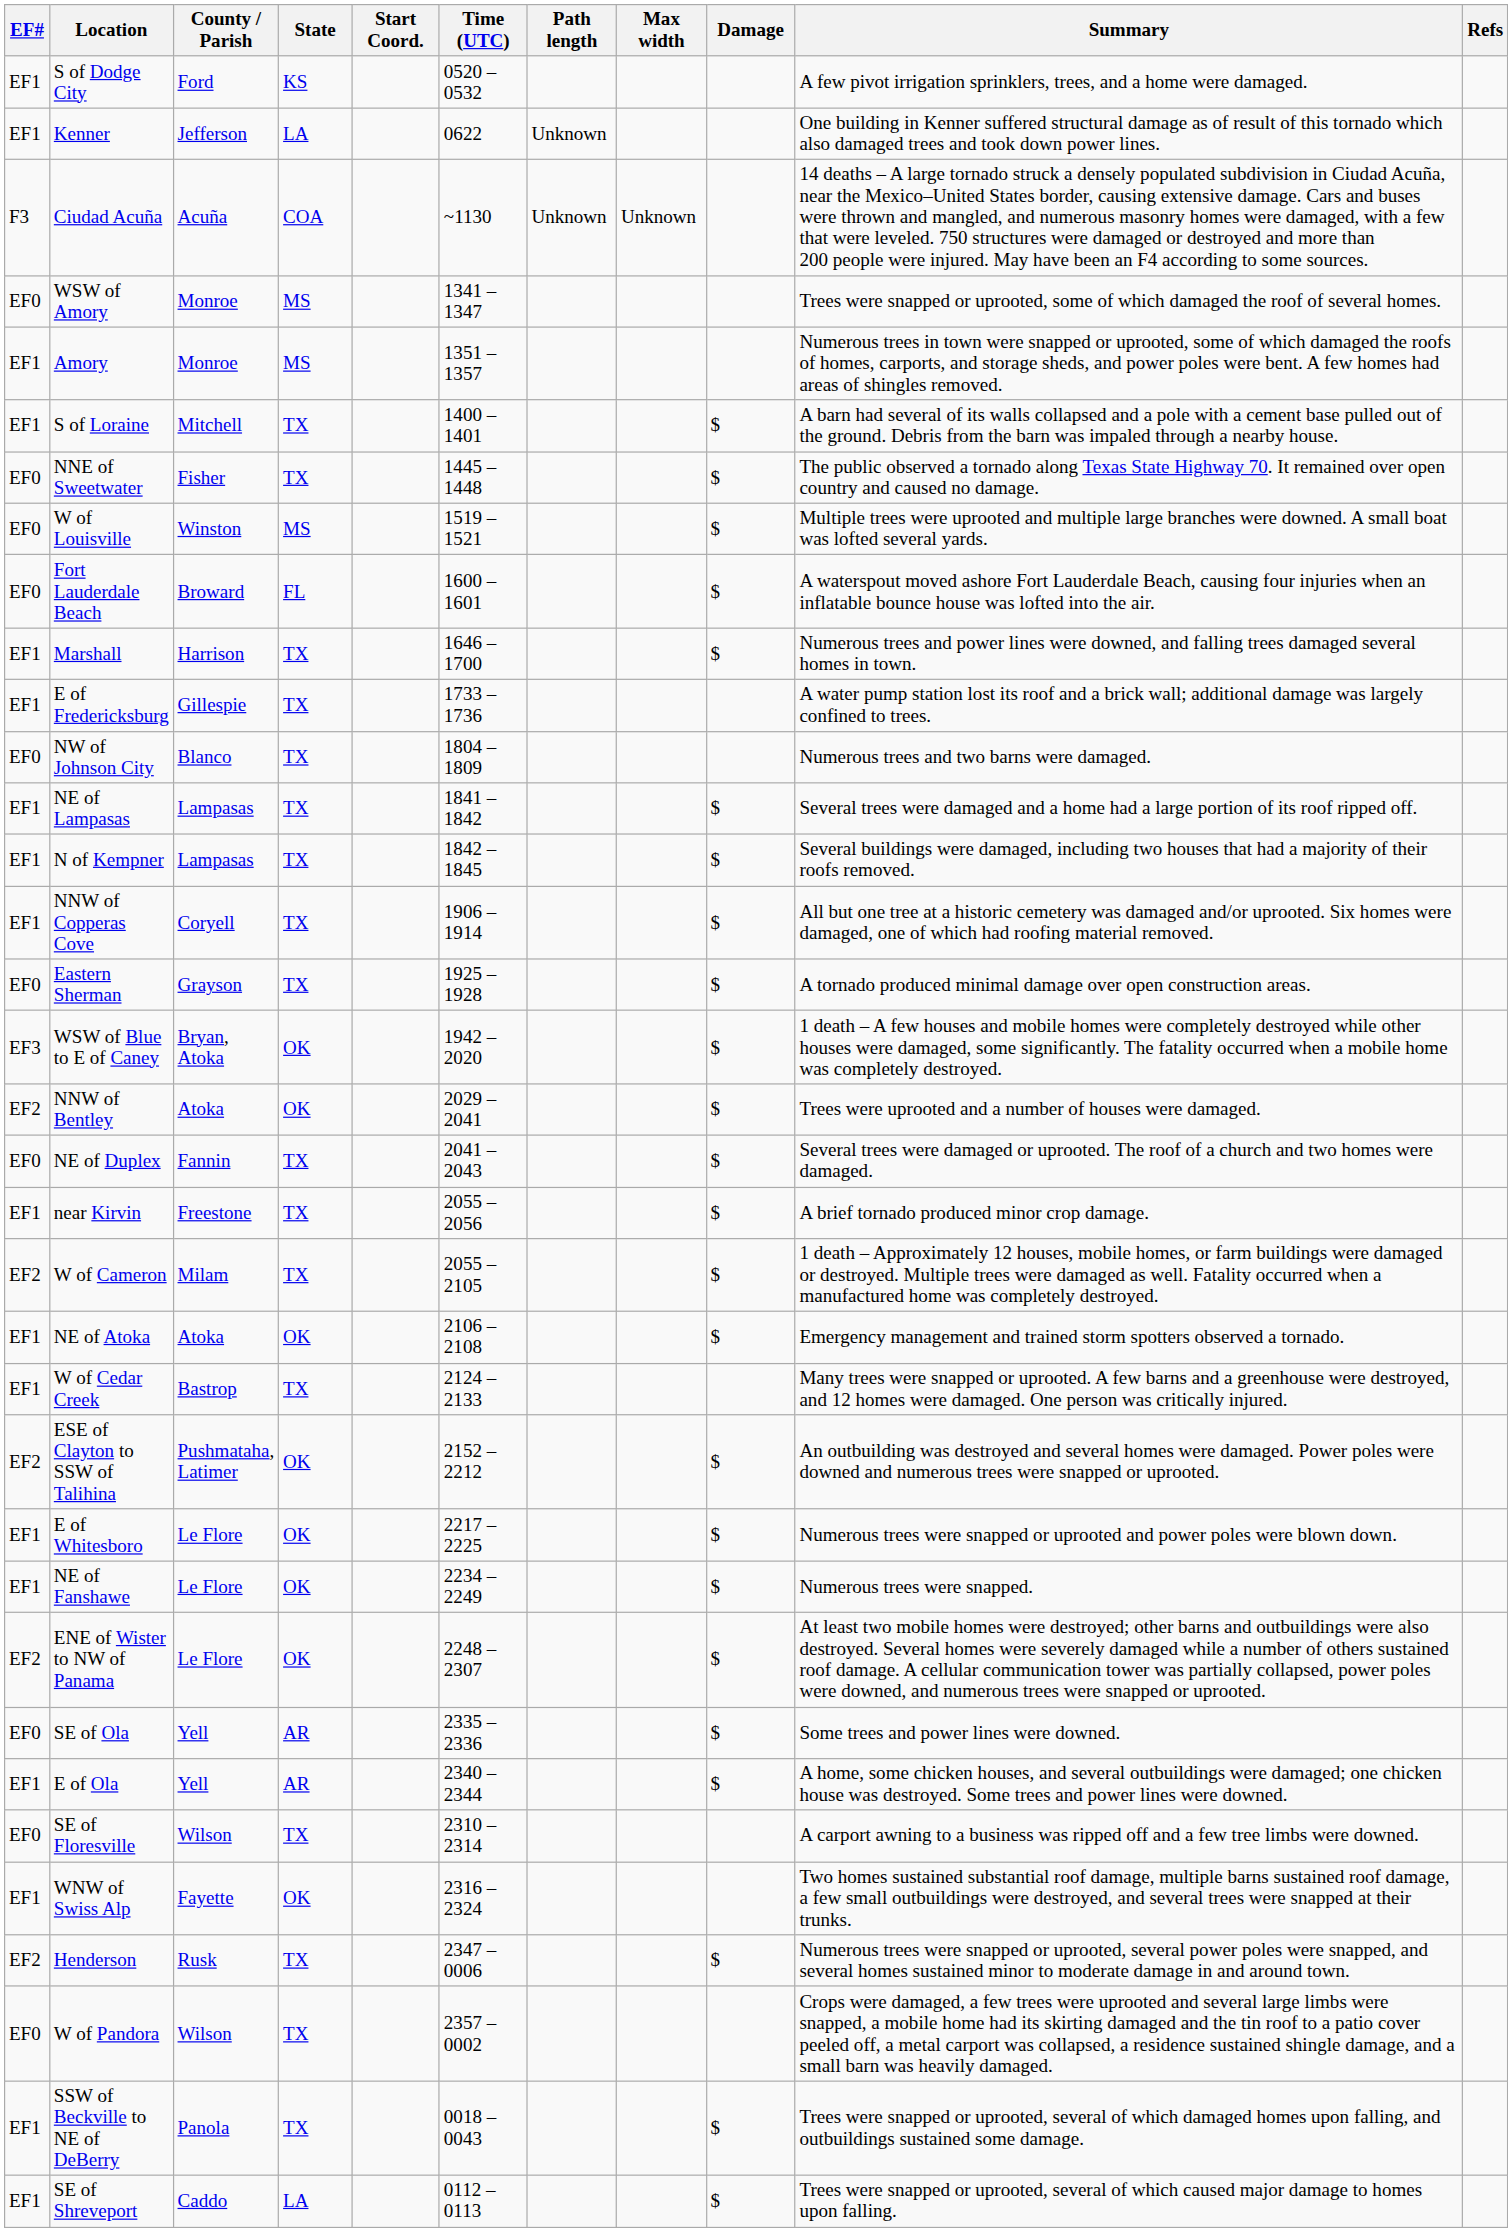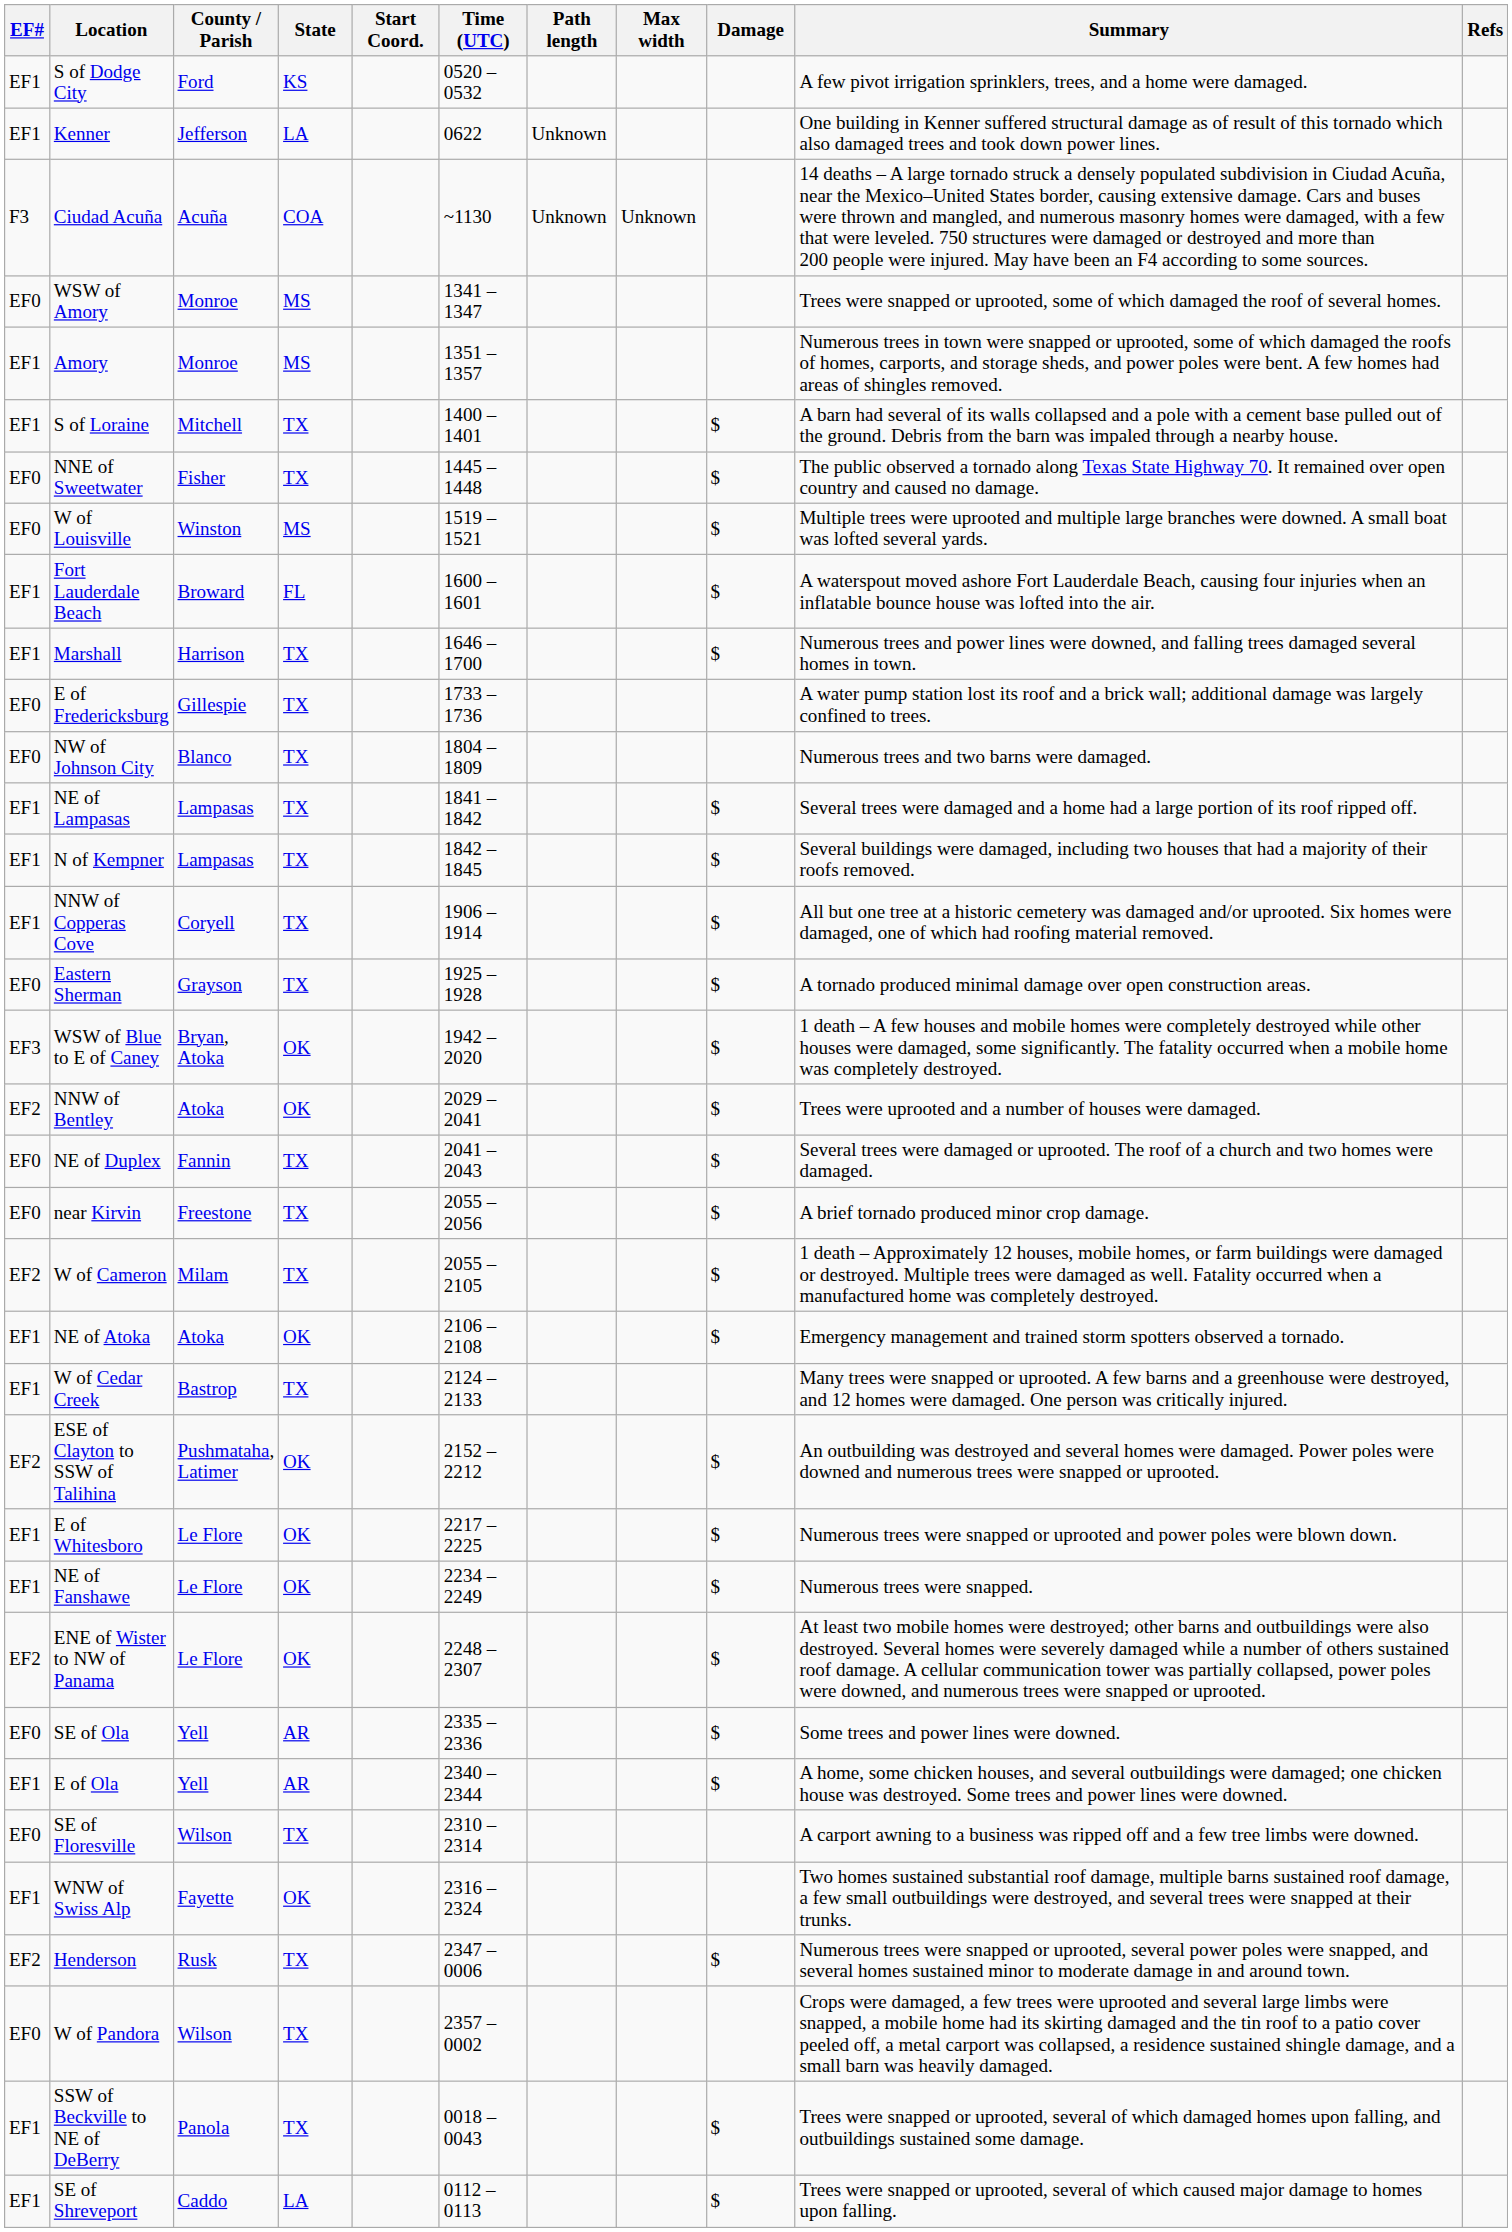(25, 591) EF0 -> (25, 591) EF1
(25, 705) EF1 -> (25, 705) EF0
(25, 1212) EF1 -> (25, 1212) EF0
